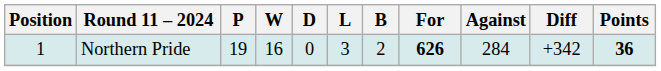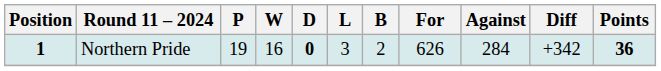(41, 49) normal -> (41, 49) bold
(309, 49) normal -> (309, 49) bold
(430, 49) bold -> (430, 49) normal
